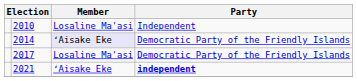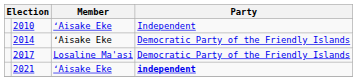(93, 26) Losaline Ma'asi -> (83, 26) ʻAisake Eke
(83, 40) lavender background -> (83, 40) no background
